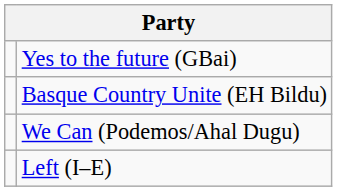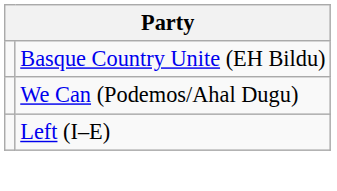- row: (129, 58)
